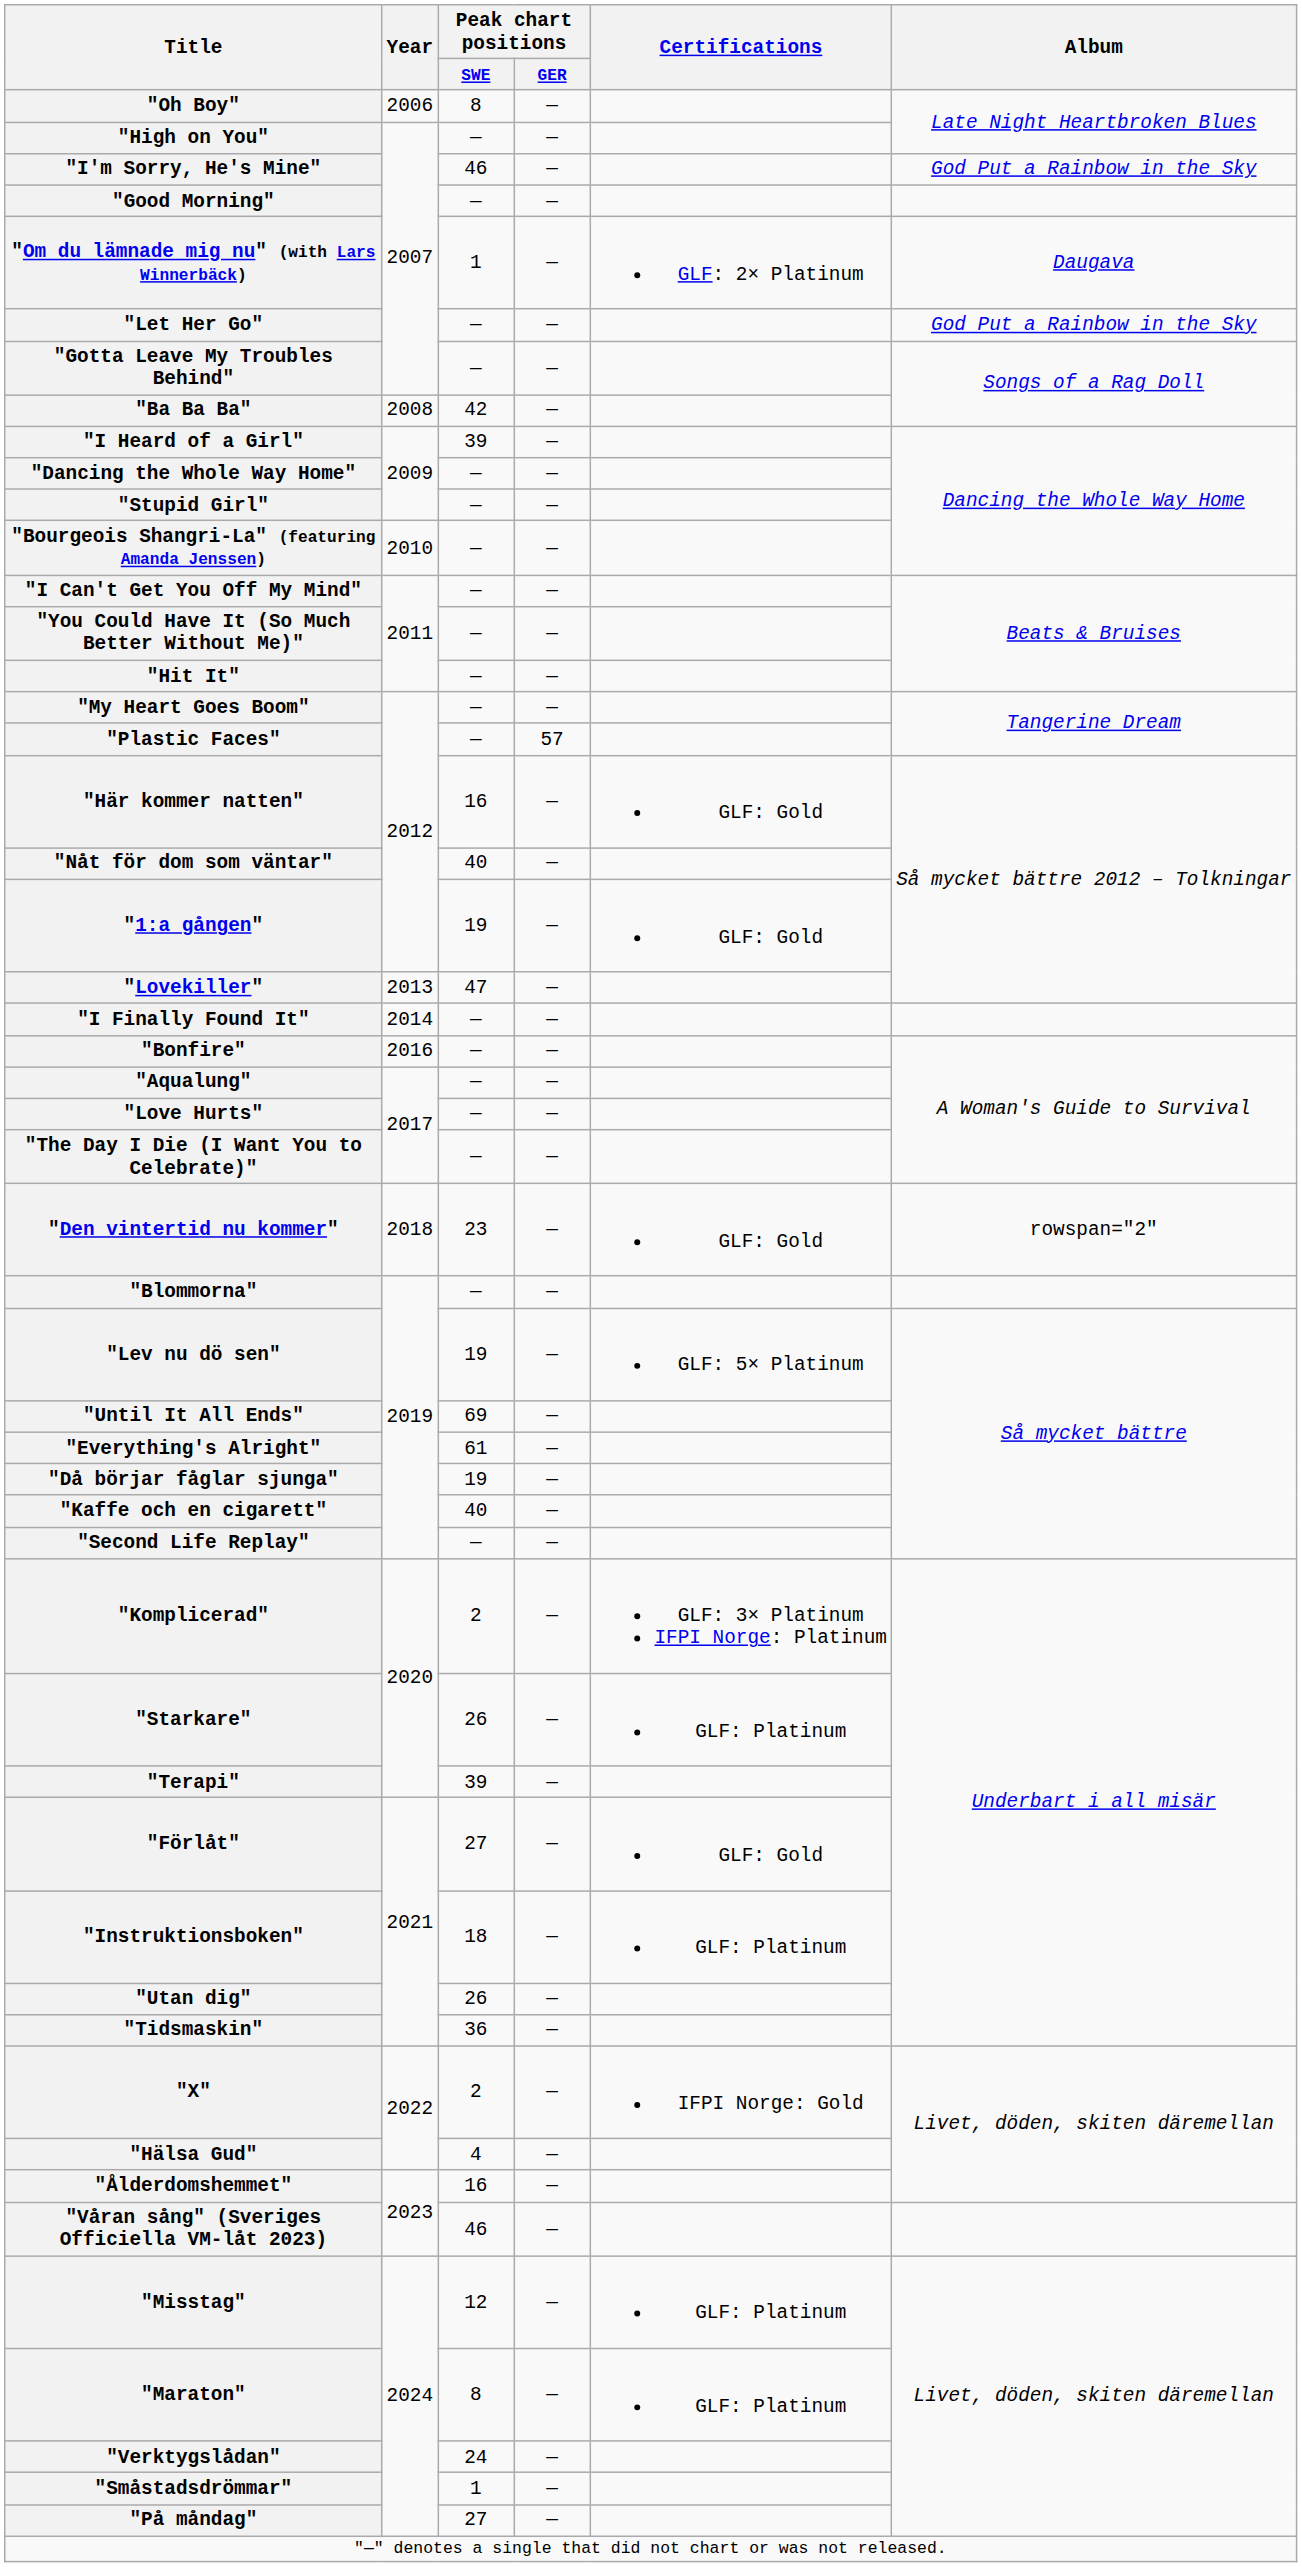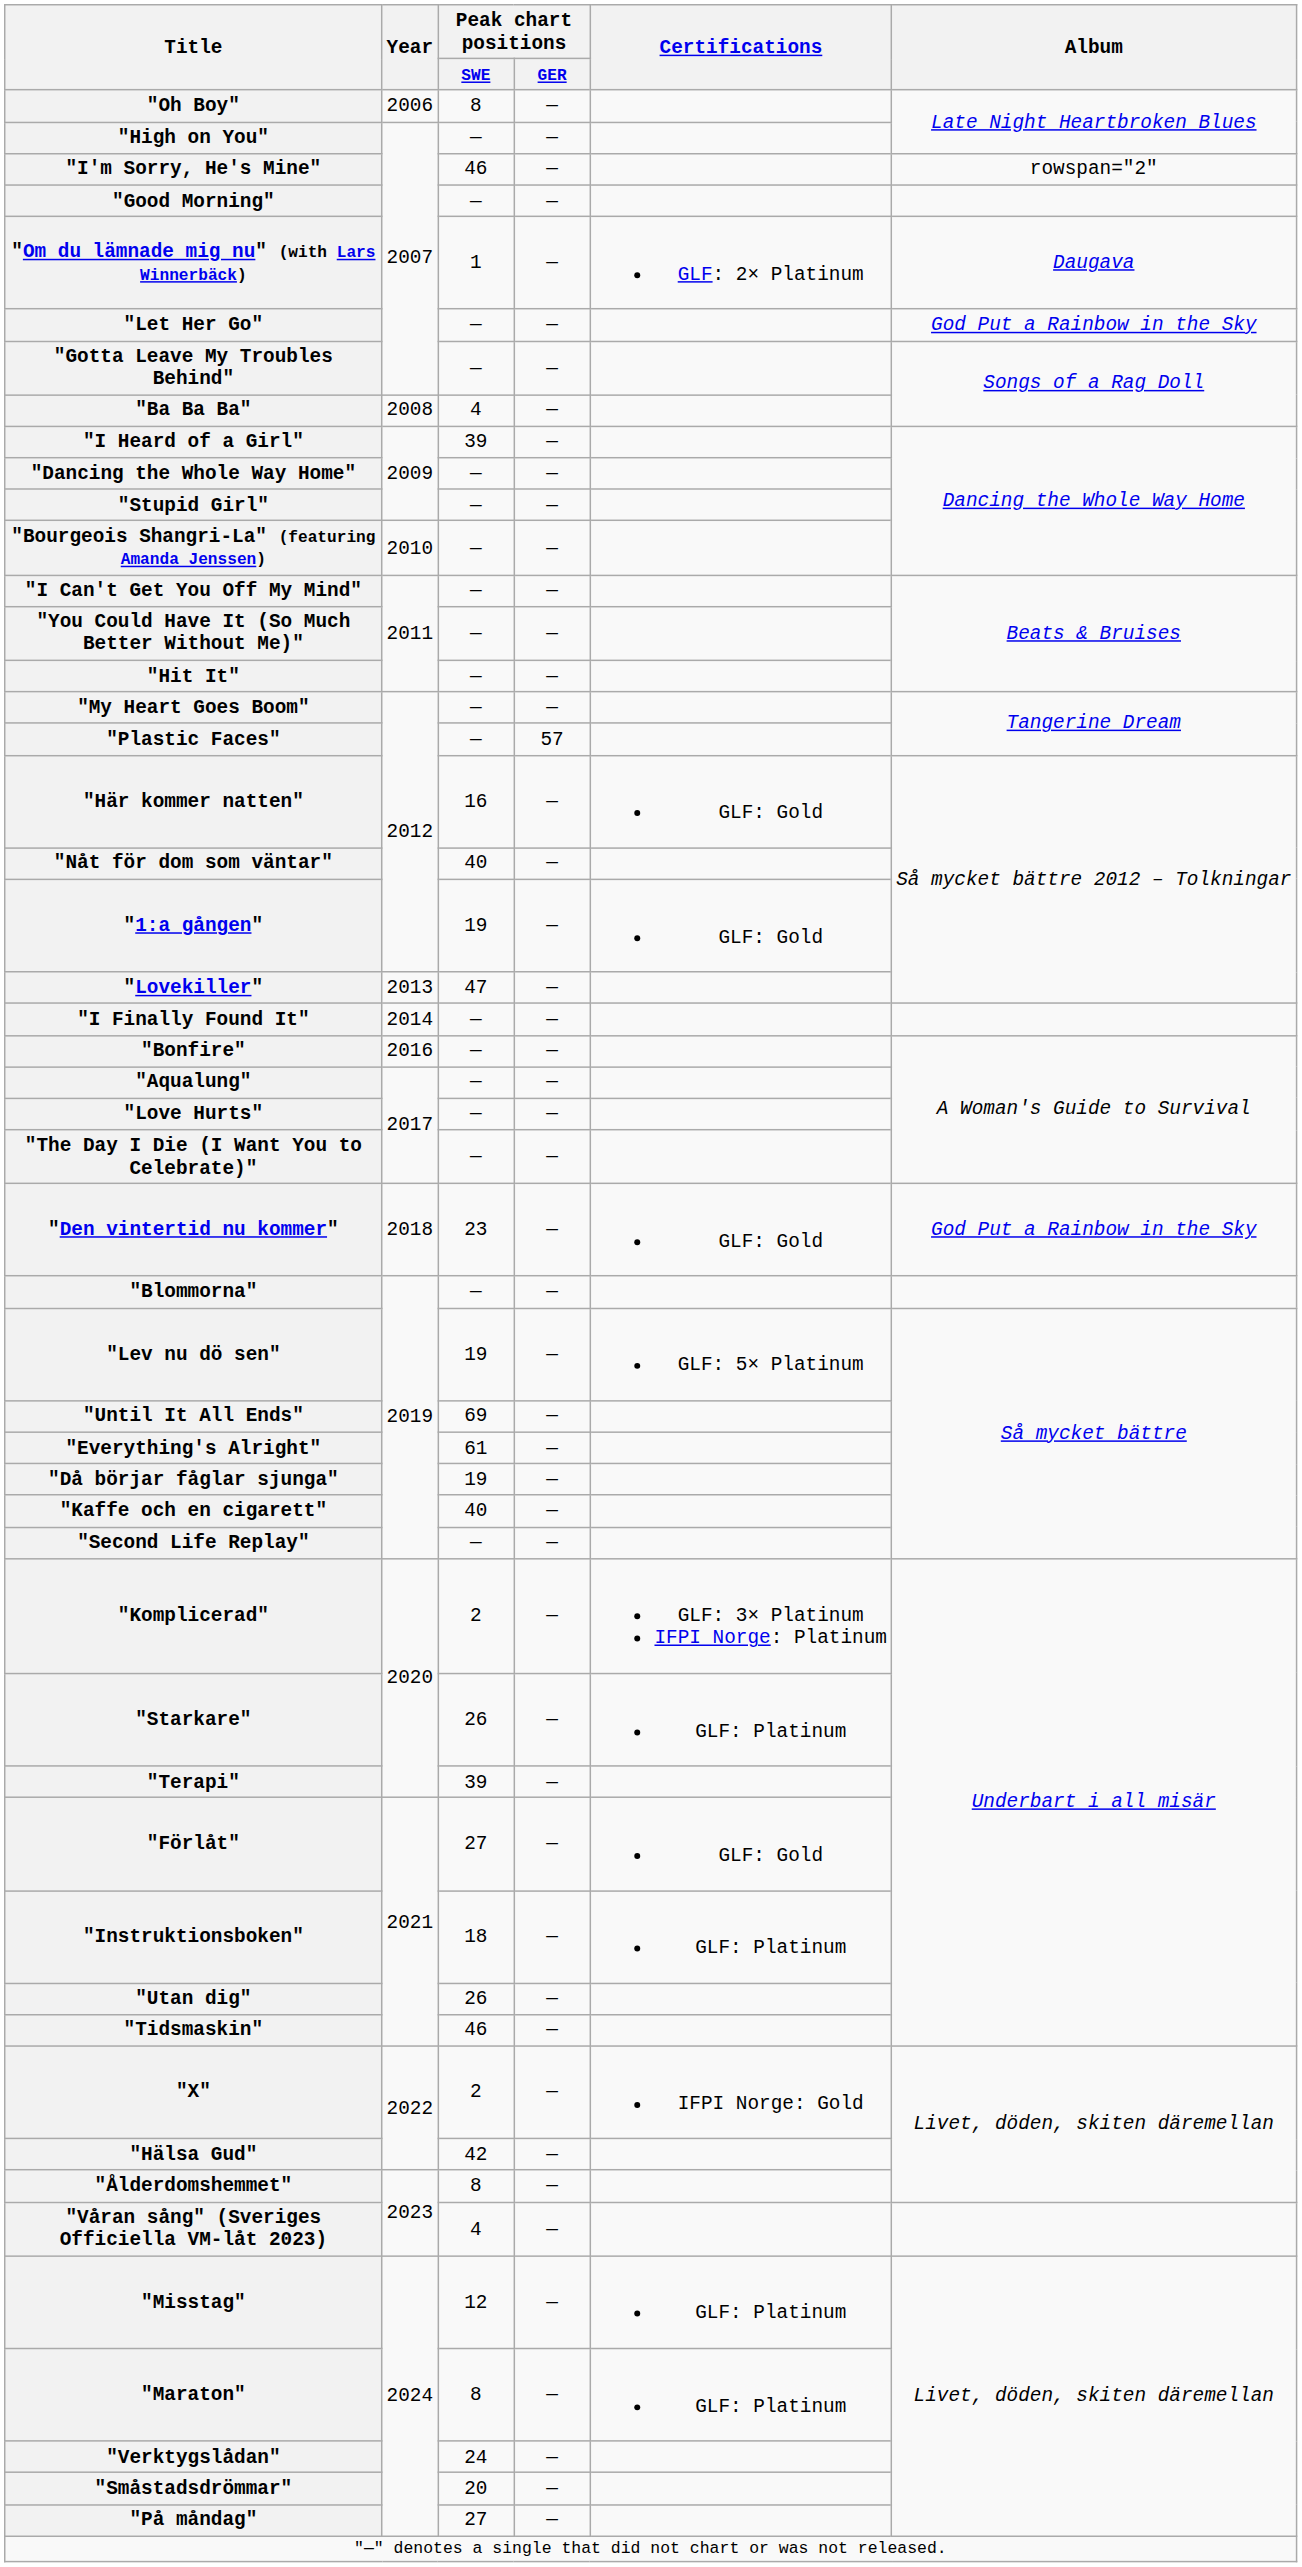(1094, 169) God Put a Rainbow in the Sky -> (1094, 169) rowspan="2"
(476, 410) 42 -> (476, 410) 4
(1094, 1230) rowspan="2" -> (1094, 1230) God Put a Rainbow in the Sky
(476, 2030) 36 -> (476, 2030) 46
(476, 2155) 4 -> (476, 2155) 42
(476, 2186) 16 -> (476, 2186) 8
(476, 2229) 46 -> (476, 2229) 4
(476, 2489) 1 -> (476, 2489) 20
